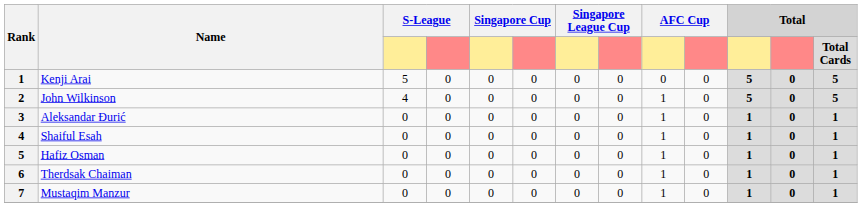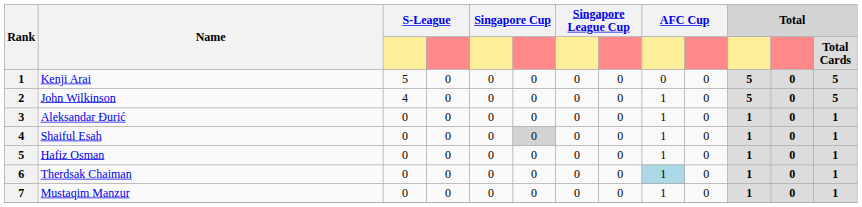(534, 136) no background -> (534, 136) lightgrey background
(663, 174) no background -> (663, 174) lightblue background
